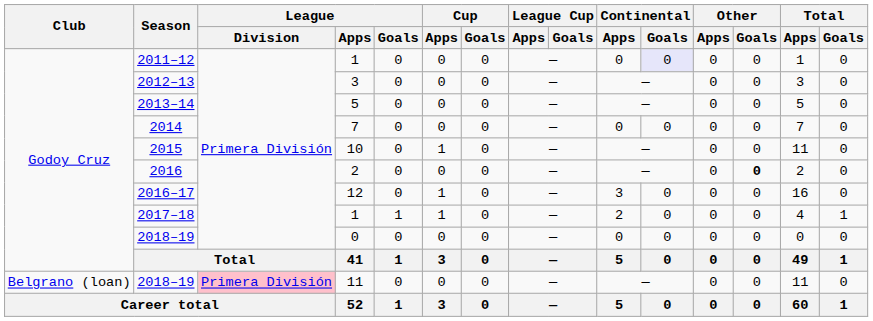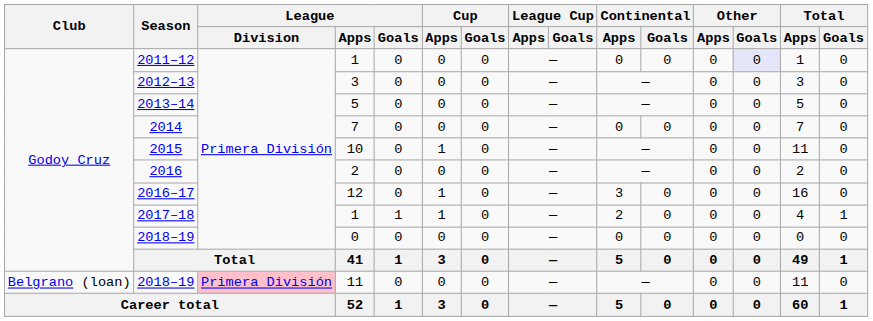(667, 60) lavender background -> (667, 60) no background
(757, 60) no background -> (757, 60) lavender background
(757, 171) bold -> (757, 171) normal
